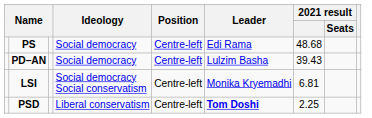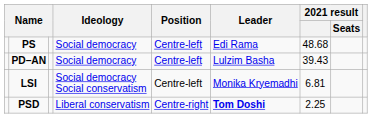(178, 105) Centre-left -> (181, 105) Centre-right
